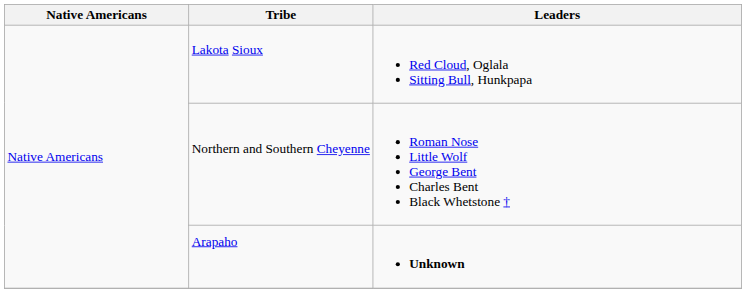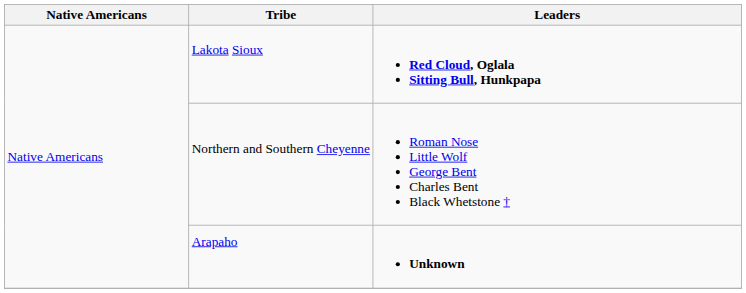(557, 72) normal -> (557, 72) bold
